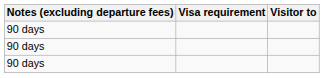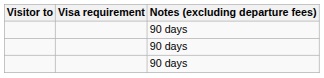columns swapped: (293, 13) <-> (90, 13)
